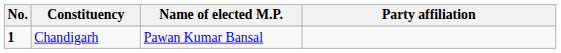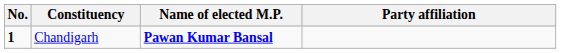(203, 37) normal -> (208, 37) bold
